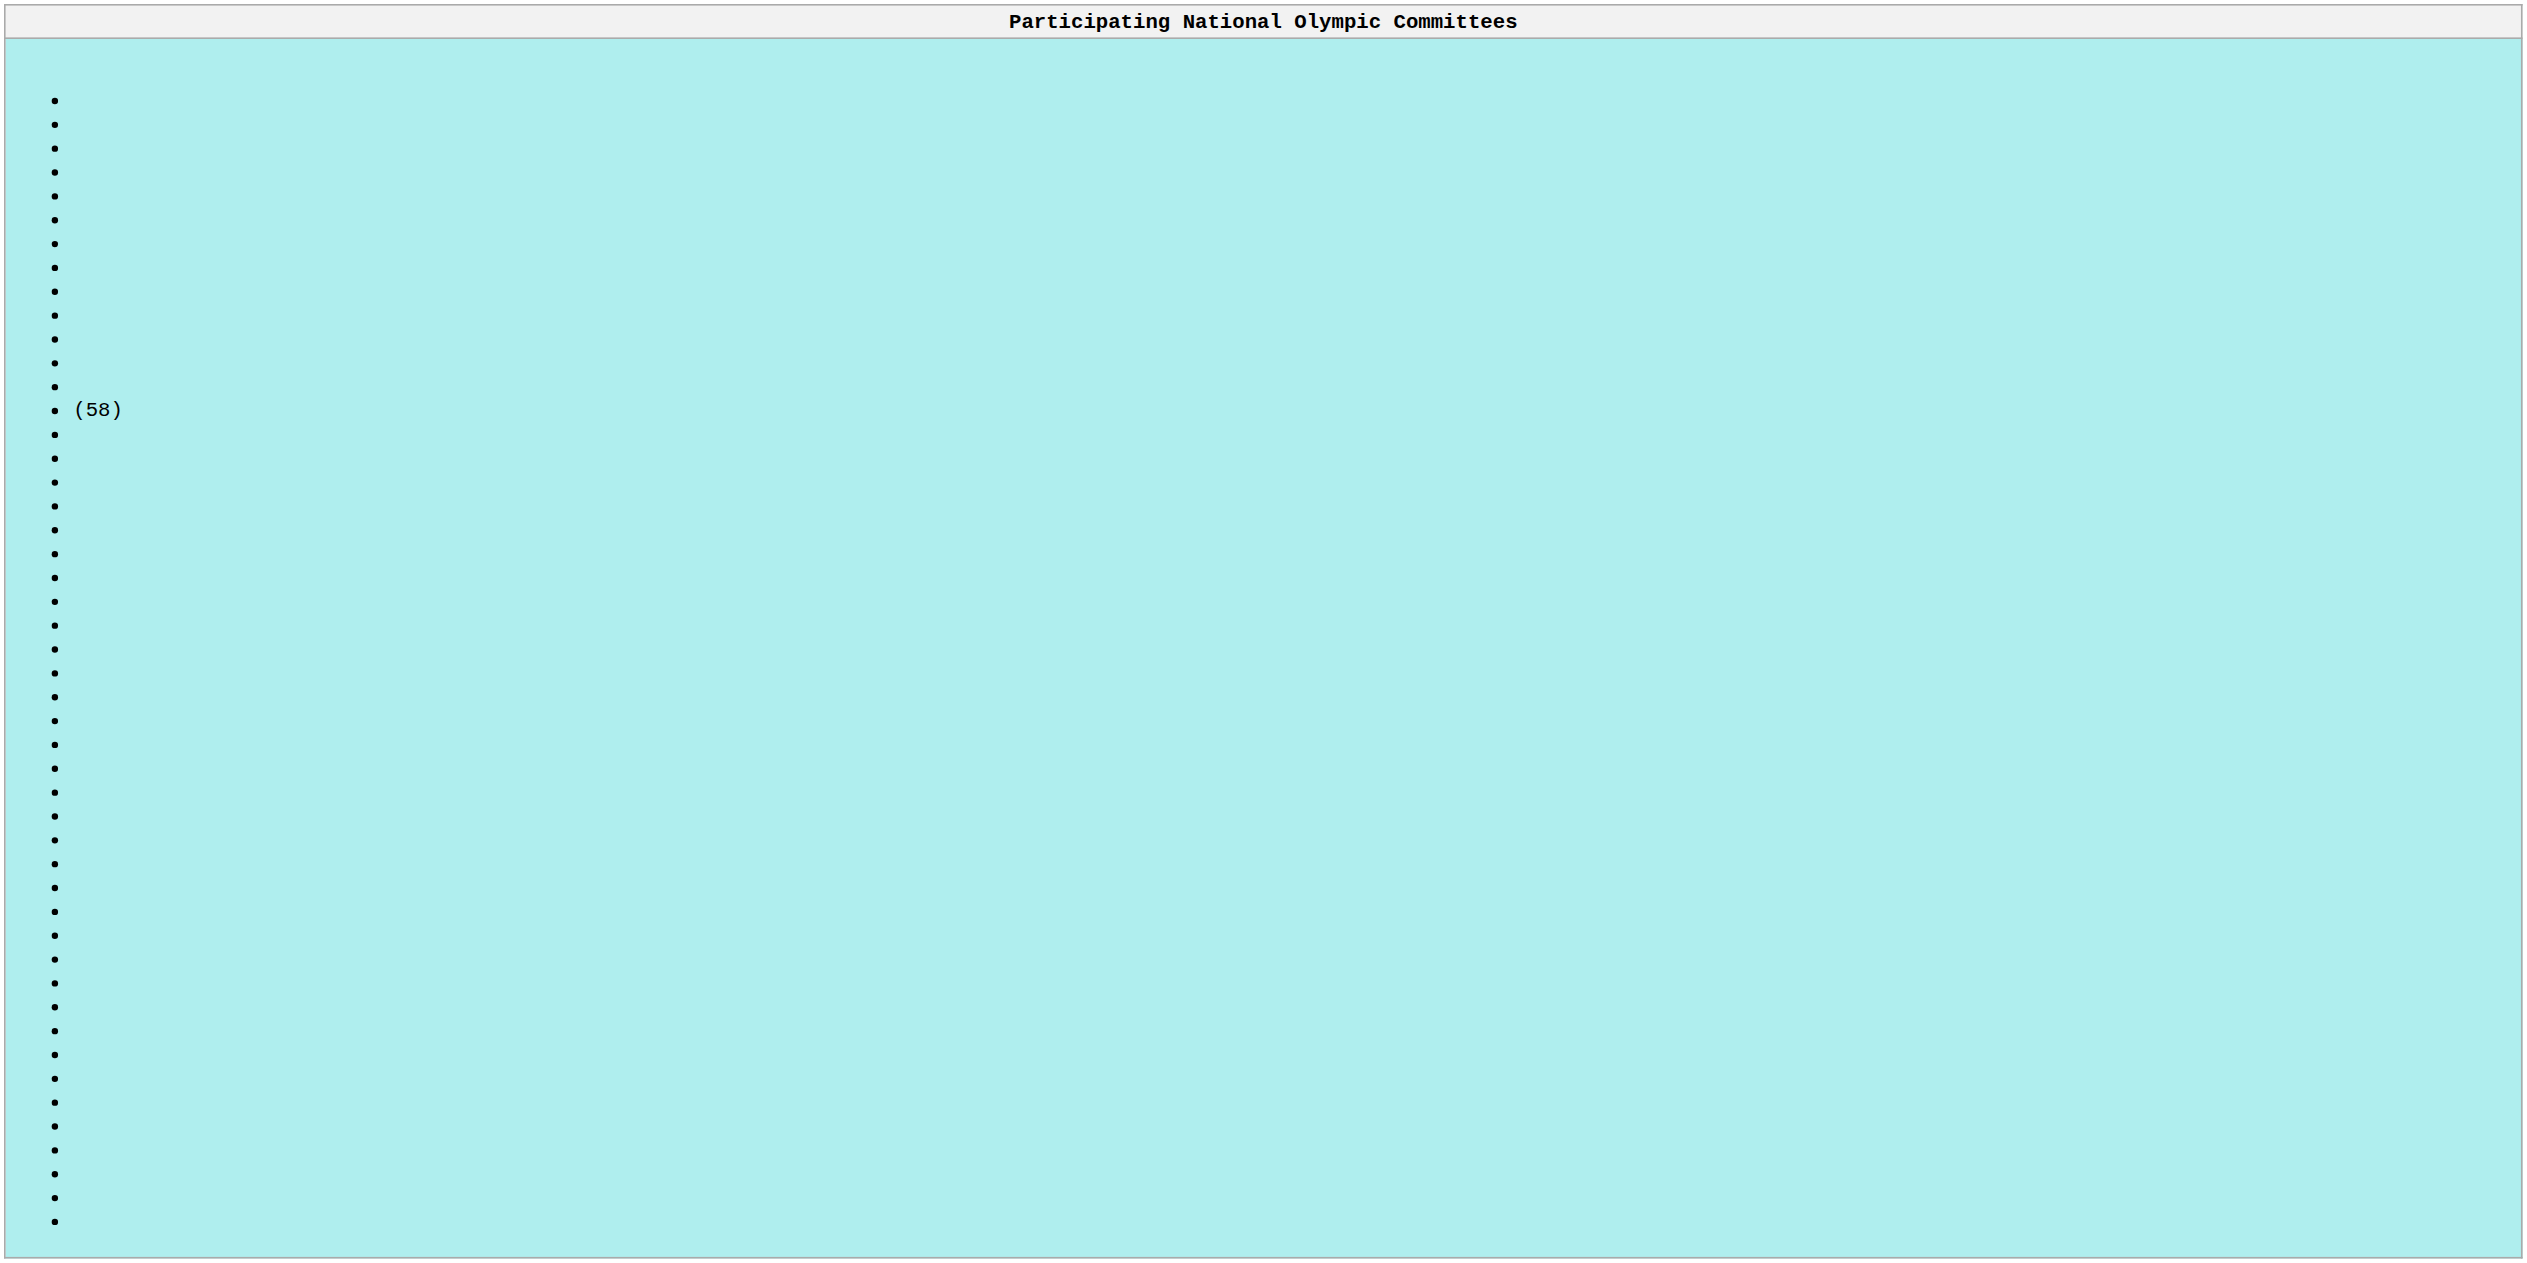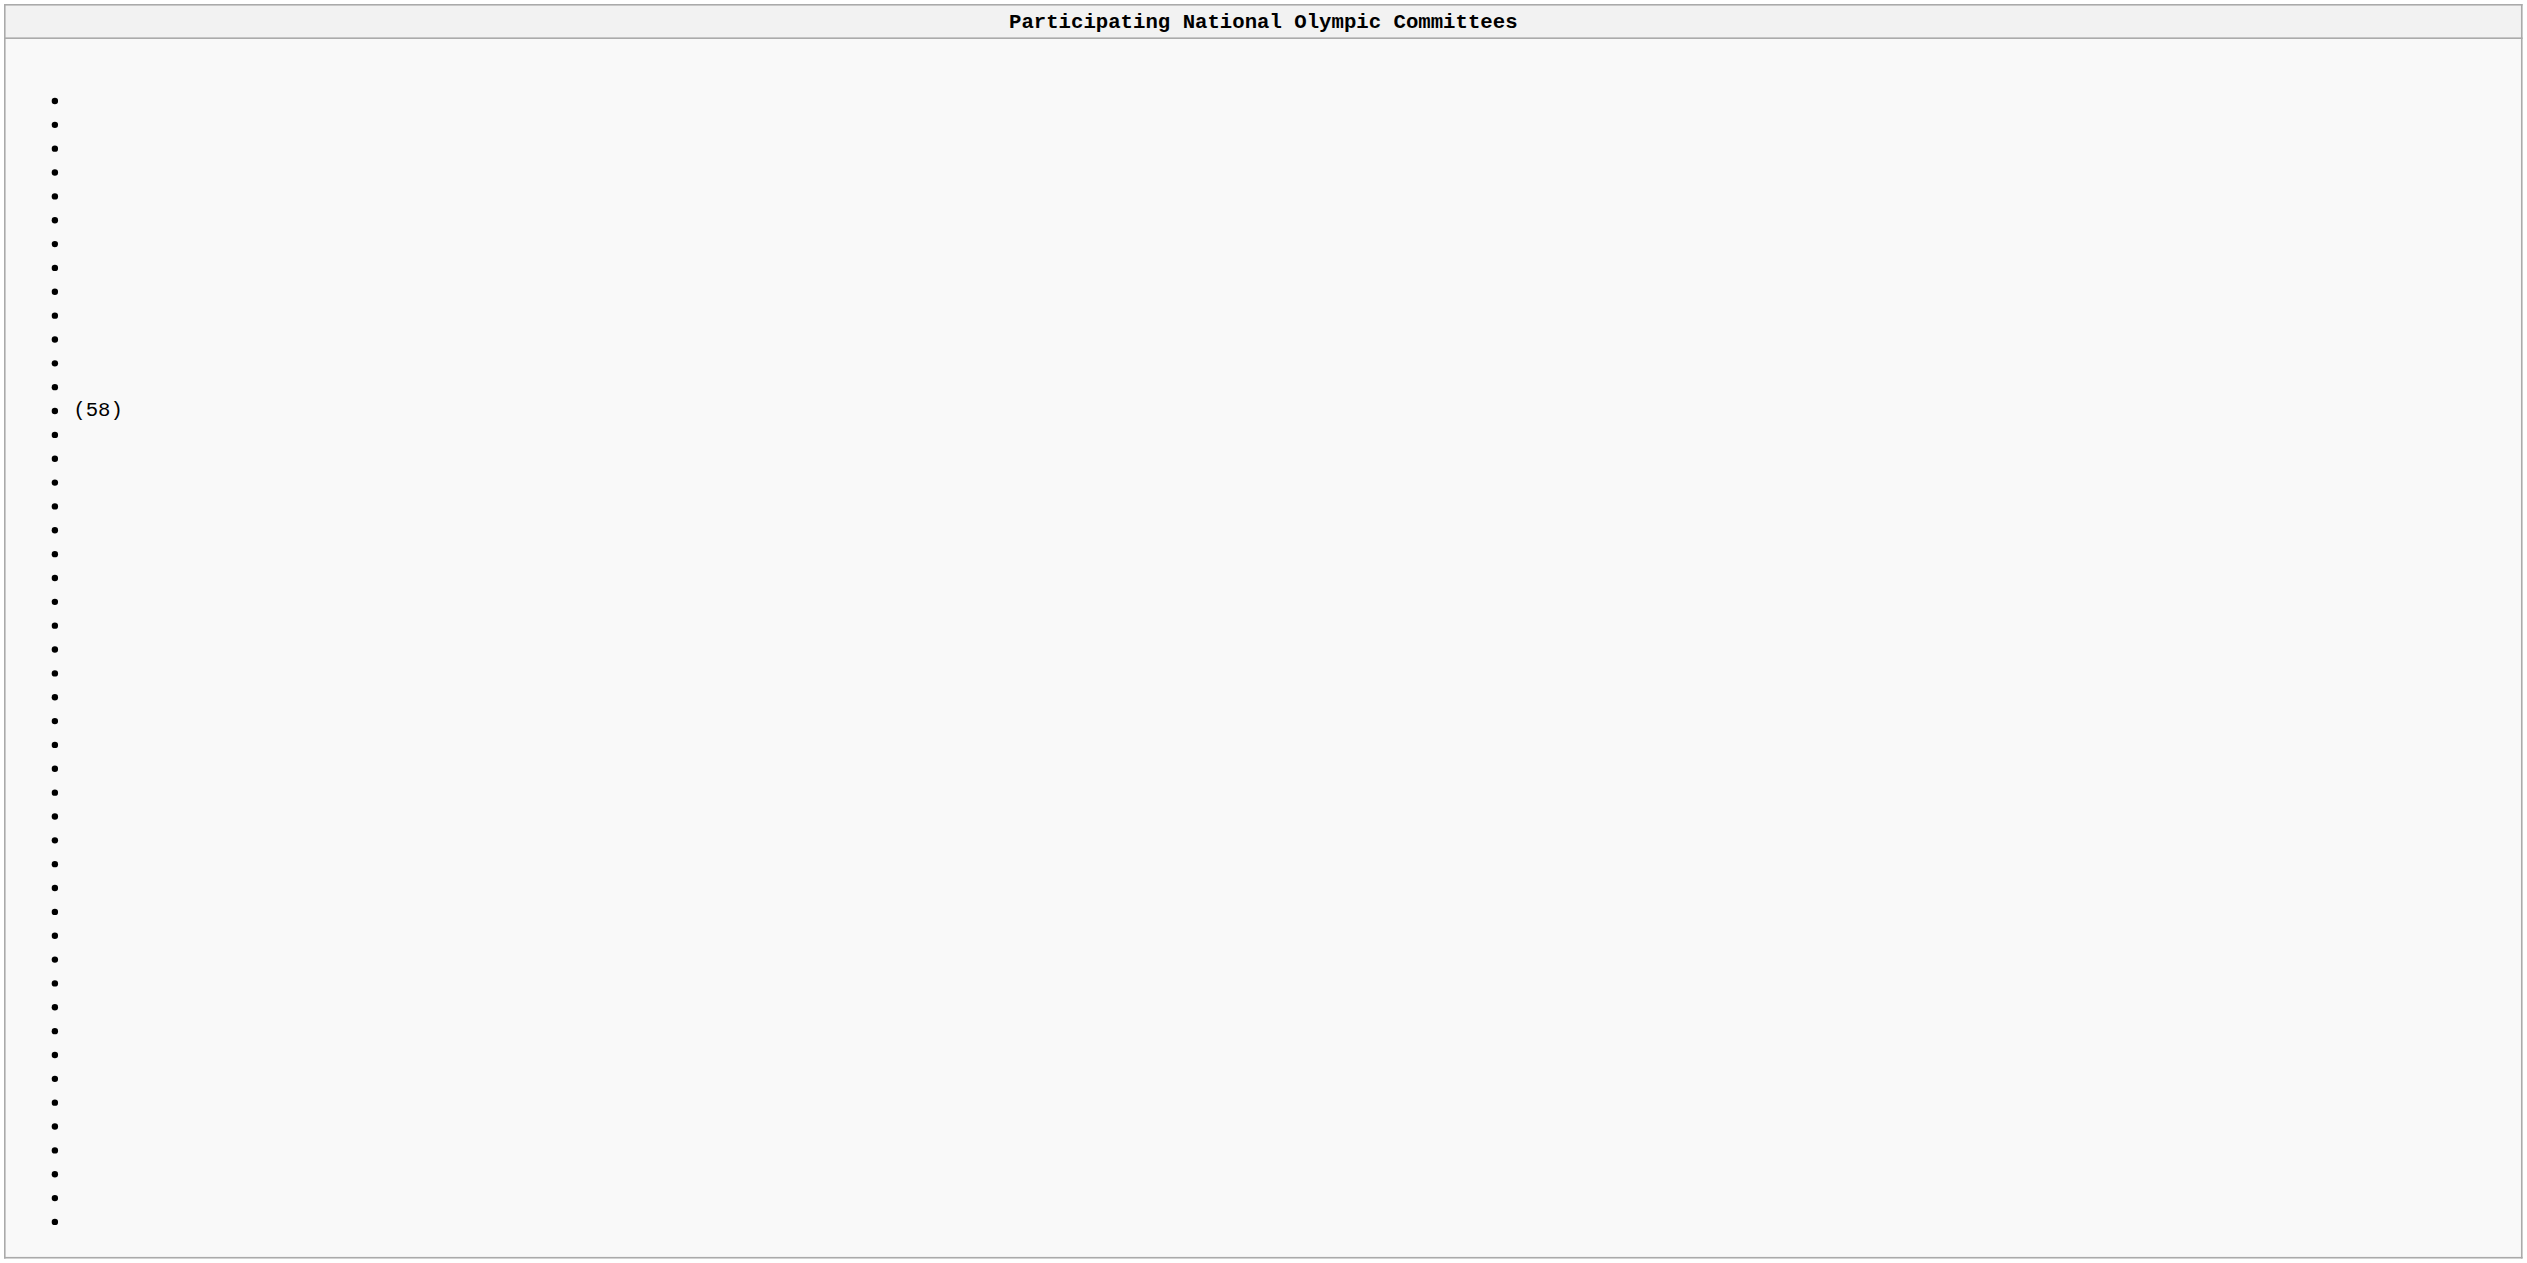(1263, 660) paleturquoise background -> (1263, 660) no background
